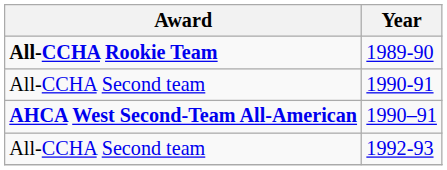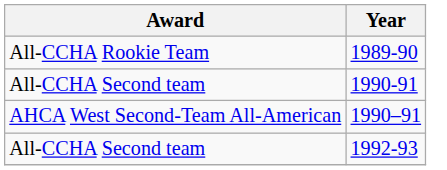(113, 52) bold -> (109, 52) normal
(183, 116) bold -> (175, 116) normal
